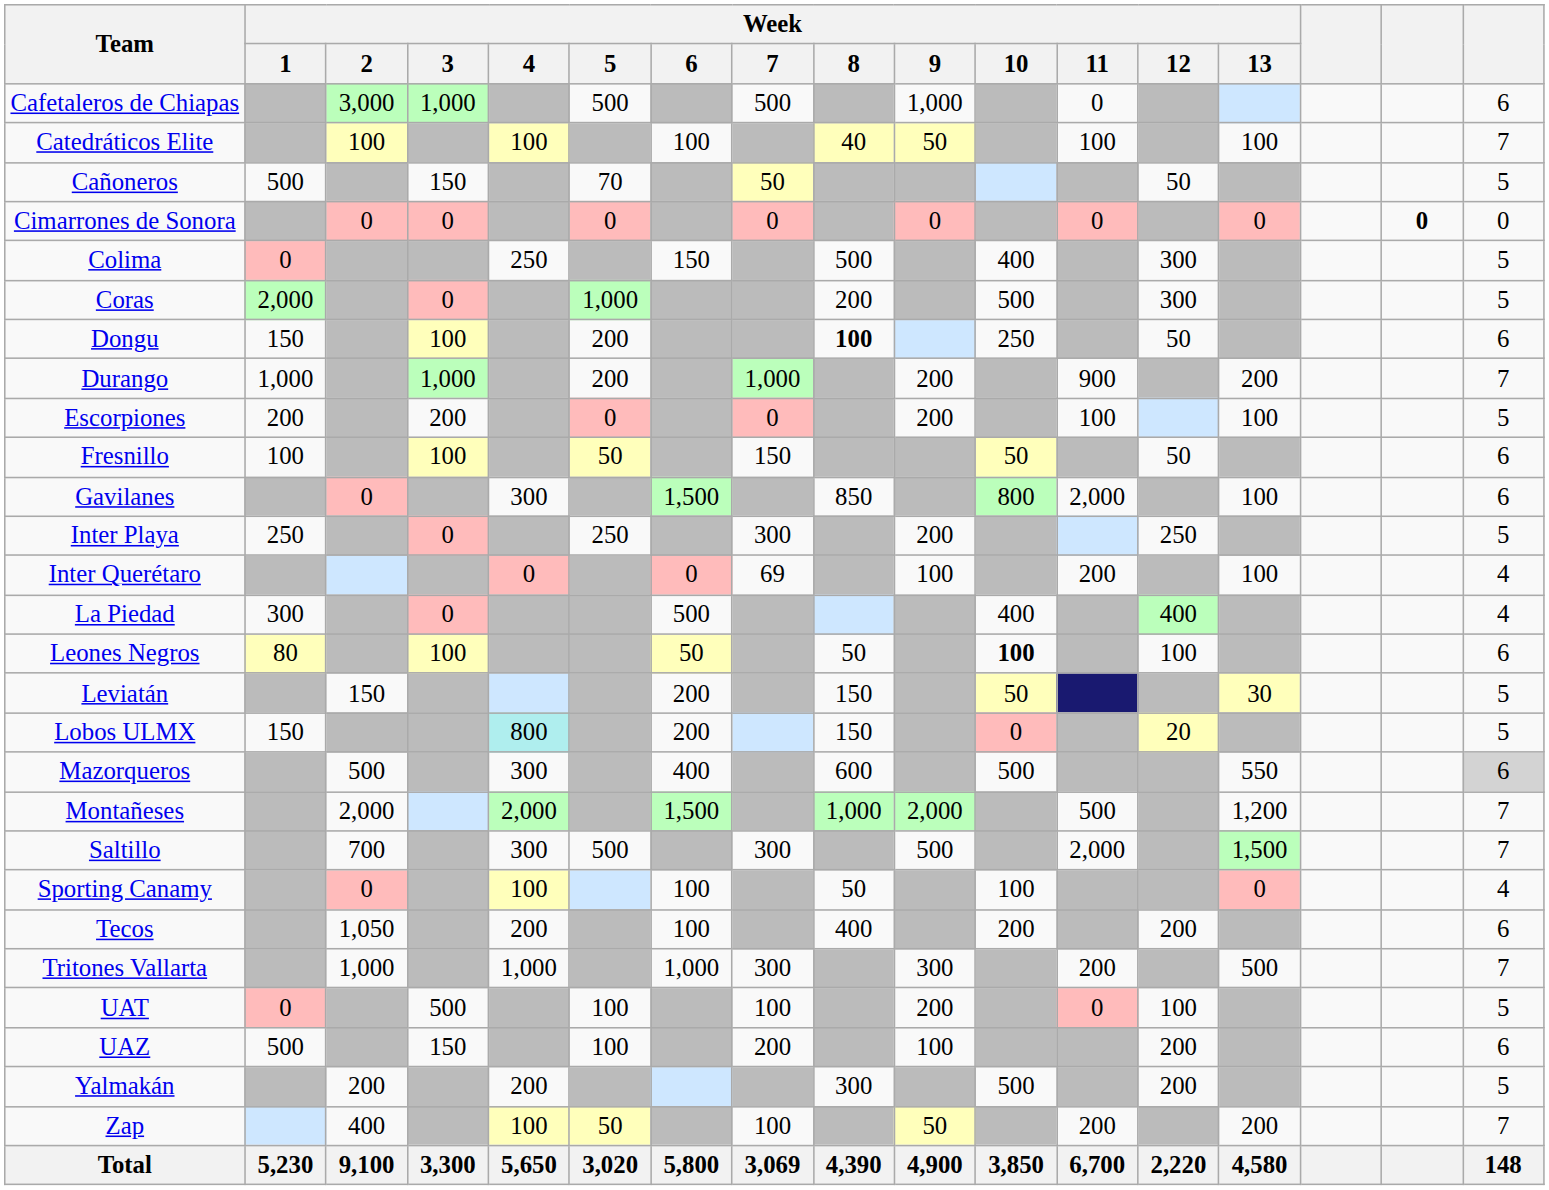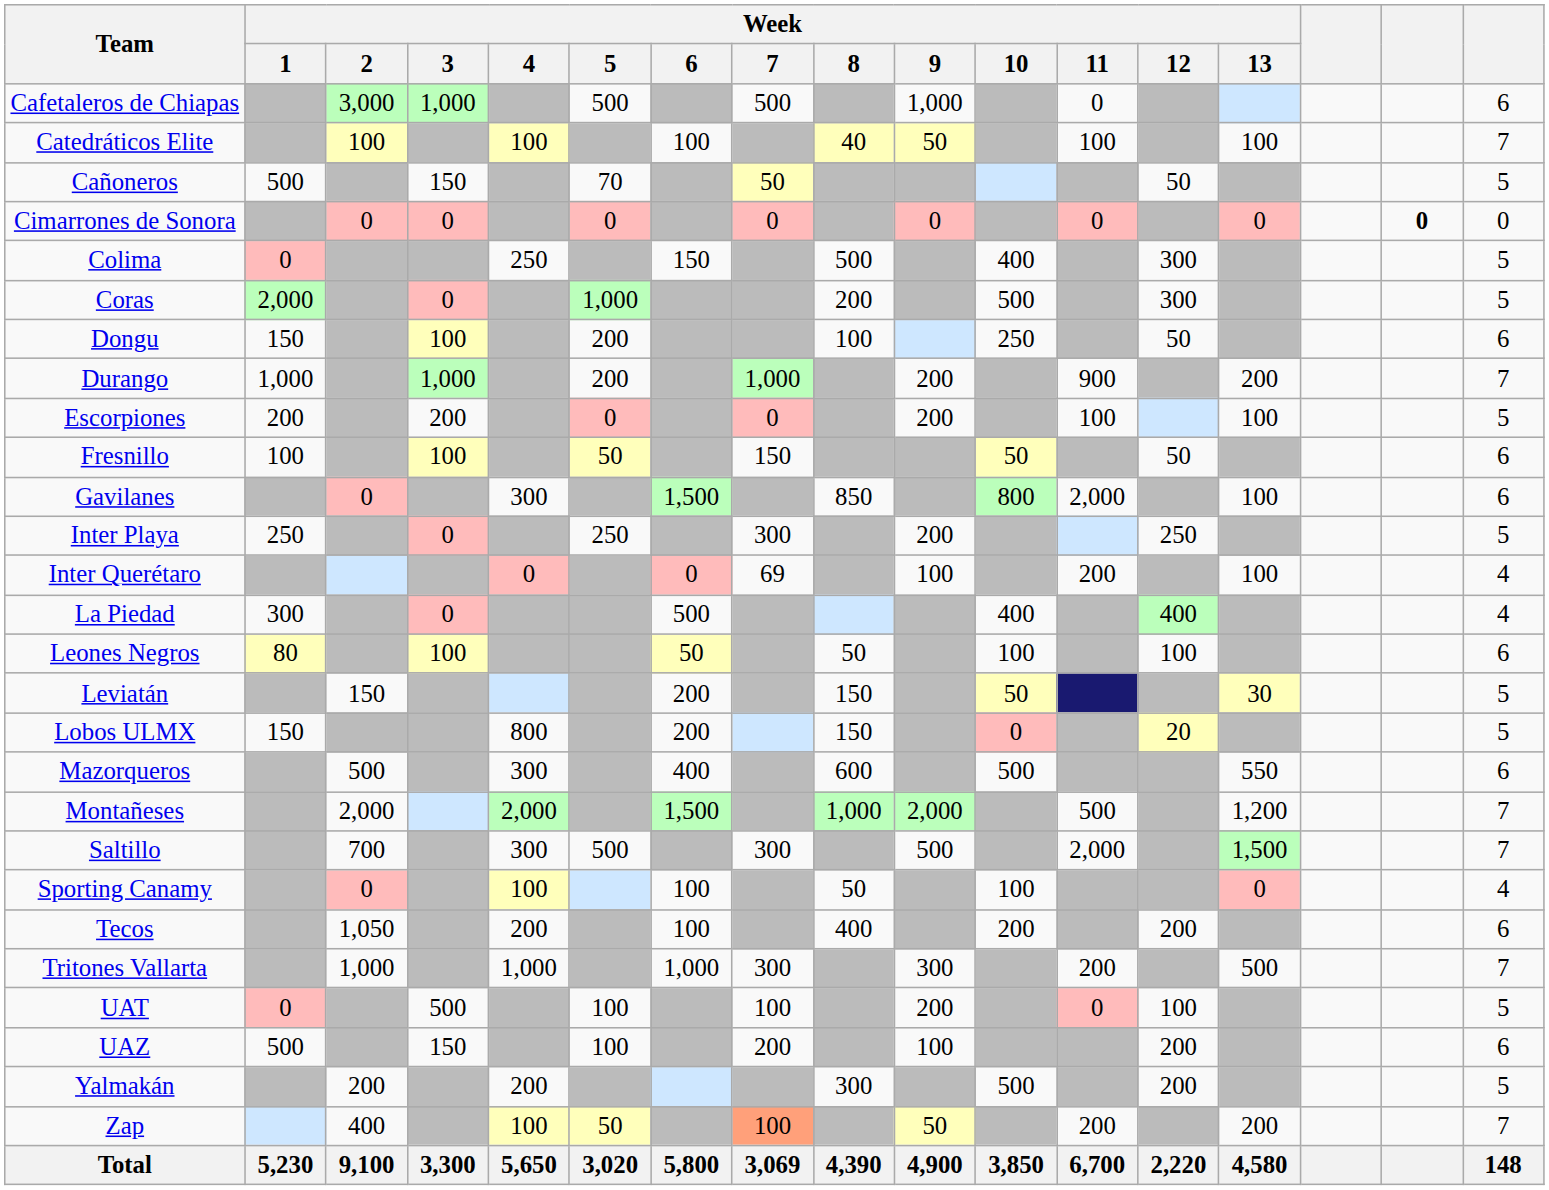(854, 338) bold -> (854, 338) normal
(1016, 653) bold -> (1016, 653) normal
(529, 732) paleturquoise background -> (529, 732) no background
(1503, 771) lightgrey background -> (1503, 771) no background
(773, 1125) no background -> (773, 1125) lightsalmon background
